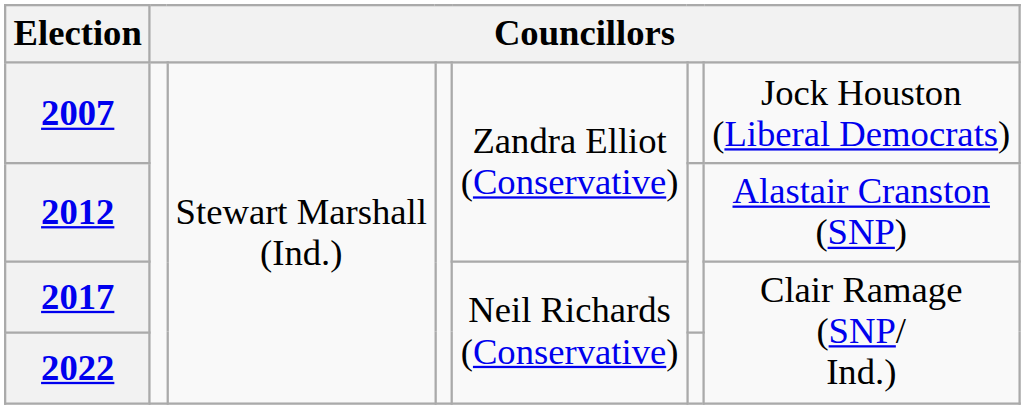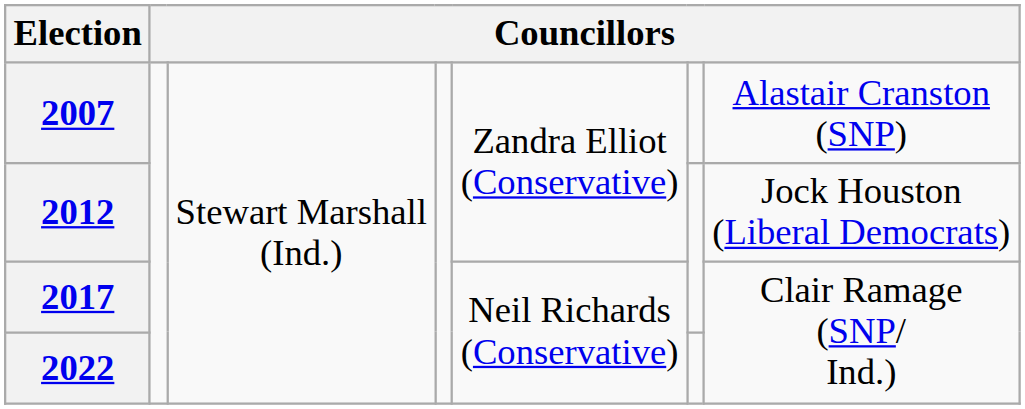(861, 112) Jock Houston (Liberal Democrats) -> (861, 112) Alastair Cranston (SNP)
(861, 211) Alastair Cranston (SNP) -> (861, 211) Jock Houston (Liberal Democrats)
